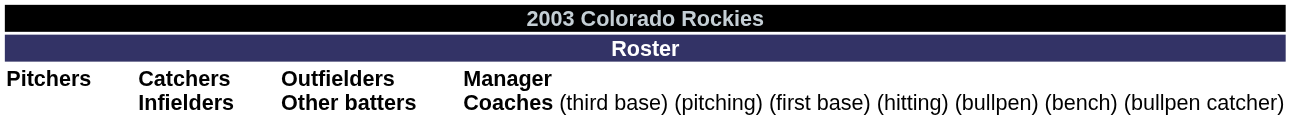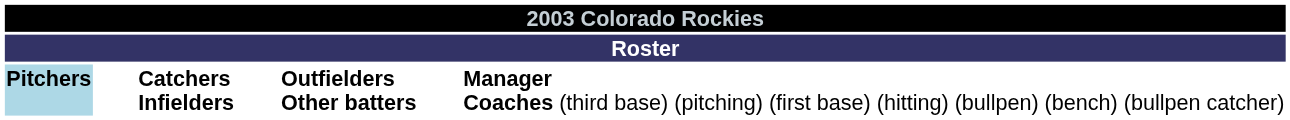(49, 78) no background -> (49, 78) lightblue background
